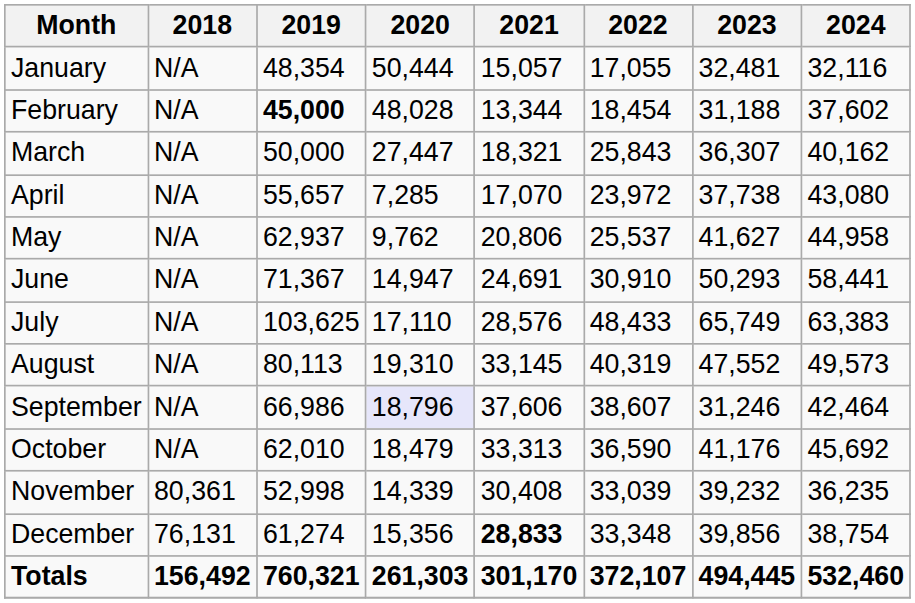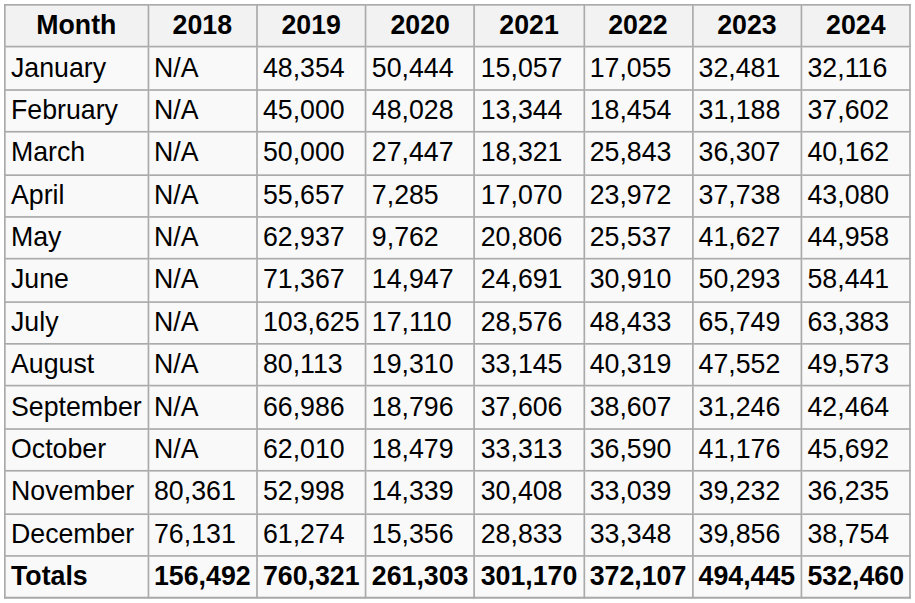(304, 110) bold -> (304, 110) normal
(413, 407) lavender background -> (413, 407) no background
(522, 534) bold -> (522, 534) normal
